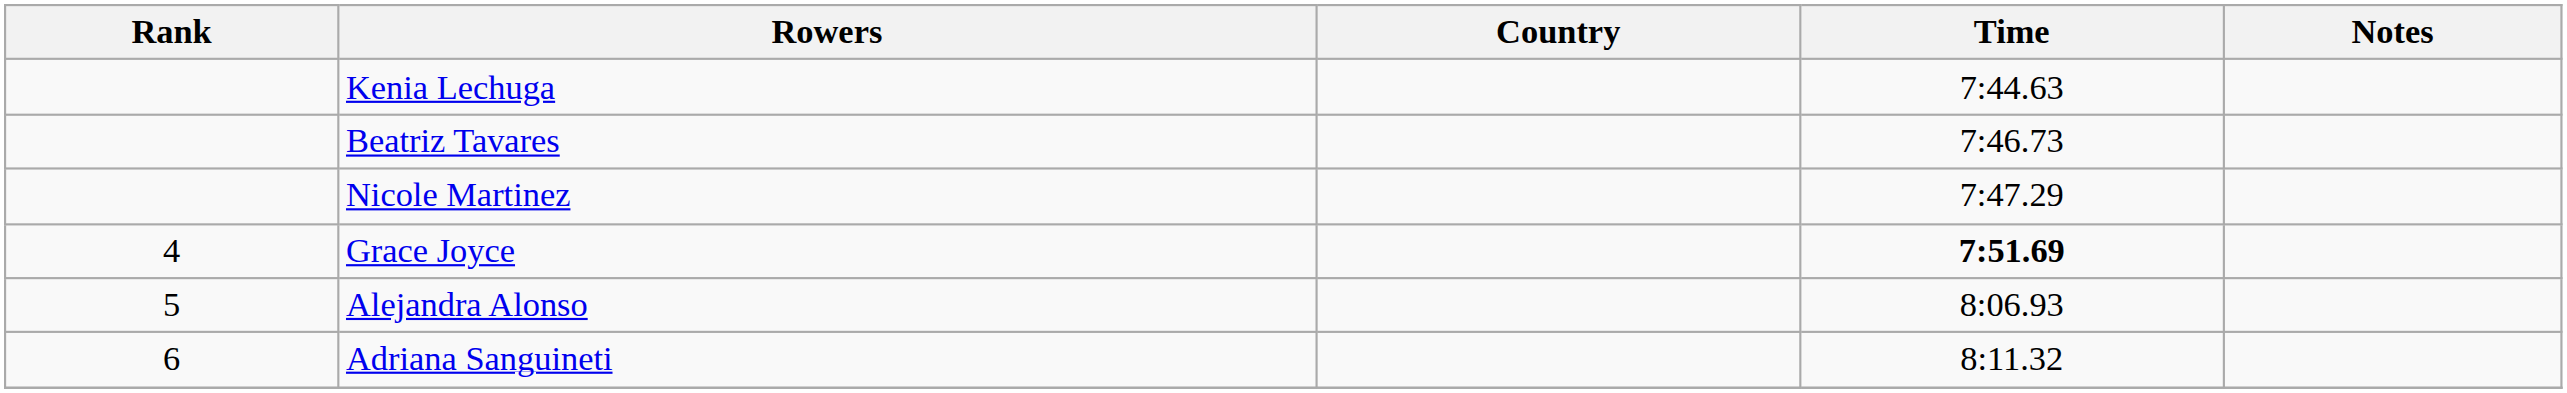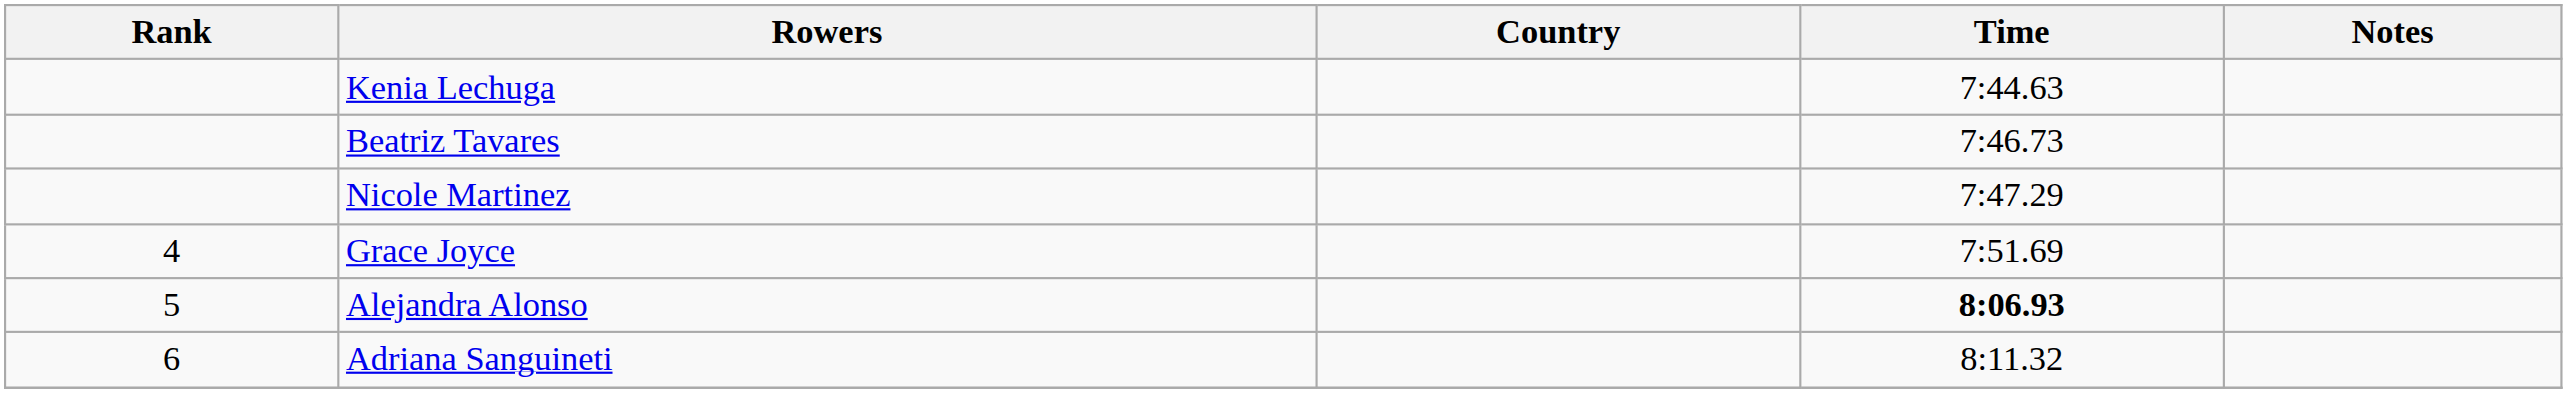(2012, 250) bold -> (2012, 250) normal
(2012, 304) normal -> (2012, 304) bold
